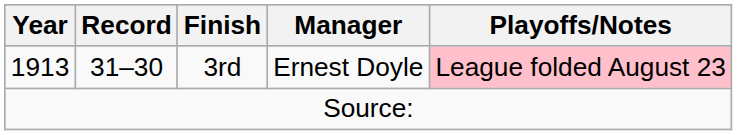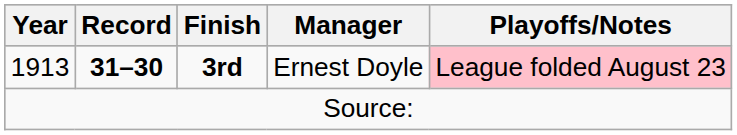(127, 66) normal -> (127, 66) bold
(222, 66) normal -> (222, 66) bold
